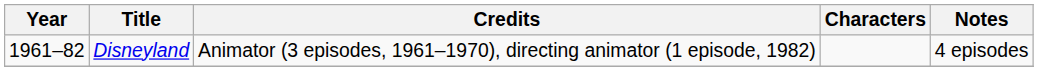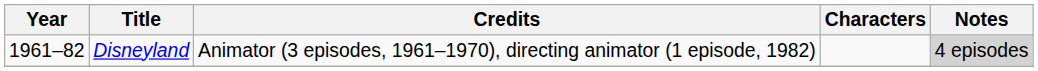(982, 50) no background -> (982, 50) lightgrey background
